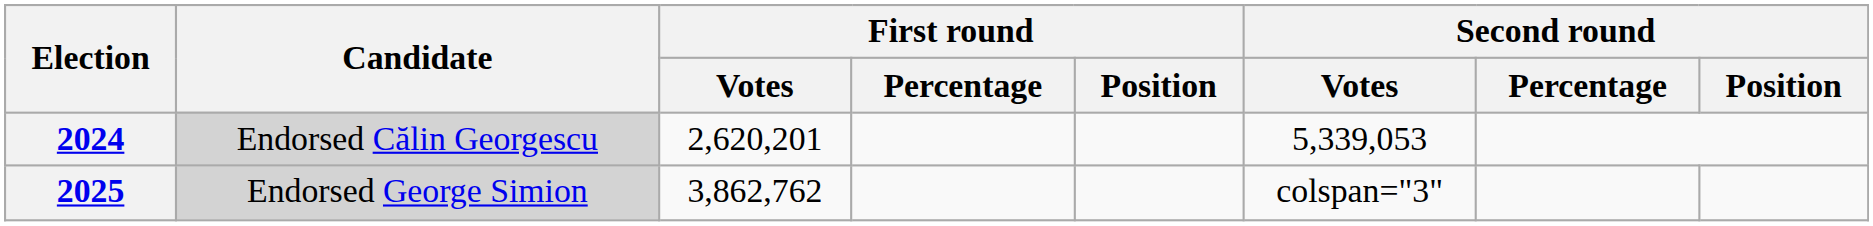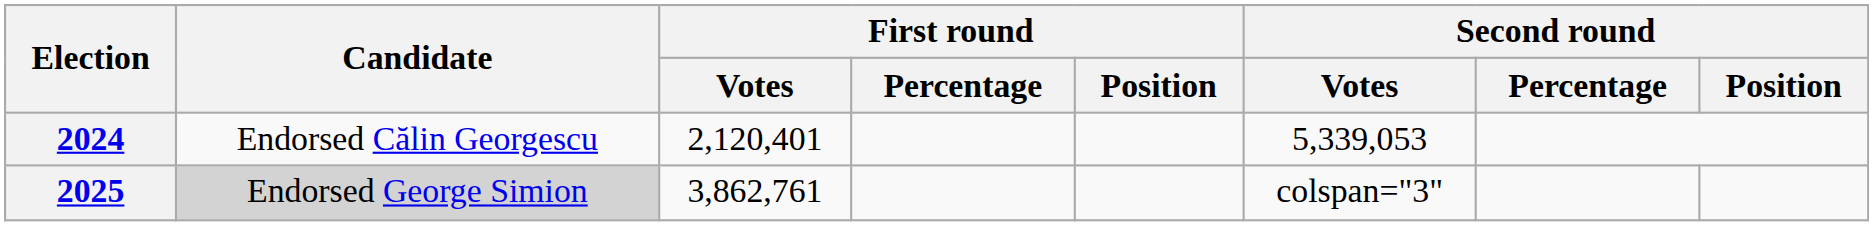(417, 138) lightgrey background -> (417, 138) no background
(755, 138) 2,620,201 -> (755, 138) 2,120,401
(755, 191) 3,862,762 -> (755, 191) 3,862,761
